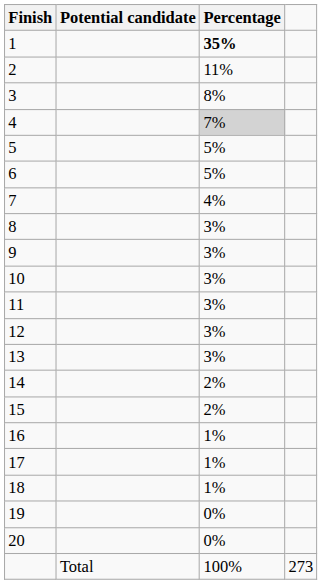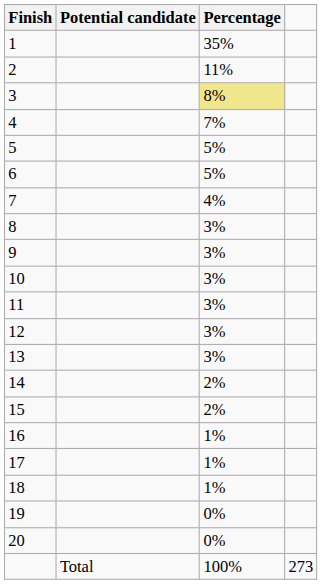(220, 43) bold -> (219, 43) normal
(214, 95) no background -> (214, 95) khaki background
(214, 122) lightgrey background -> (214, 122) no background
